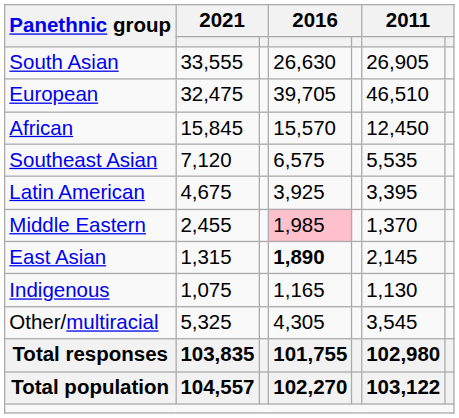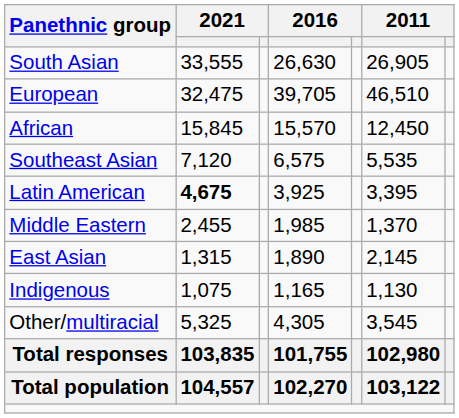(206, 192) normal -> (206, 192) bold
(299, 225) pink background -> (299, 225) no background
(299, 257) bold -> (299, 257) normal
